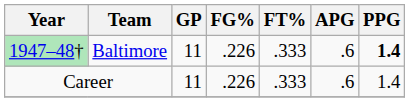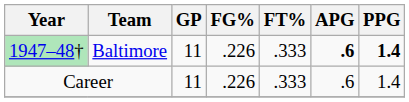(347, 50) normal -> (347, 50) bold
